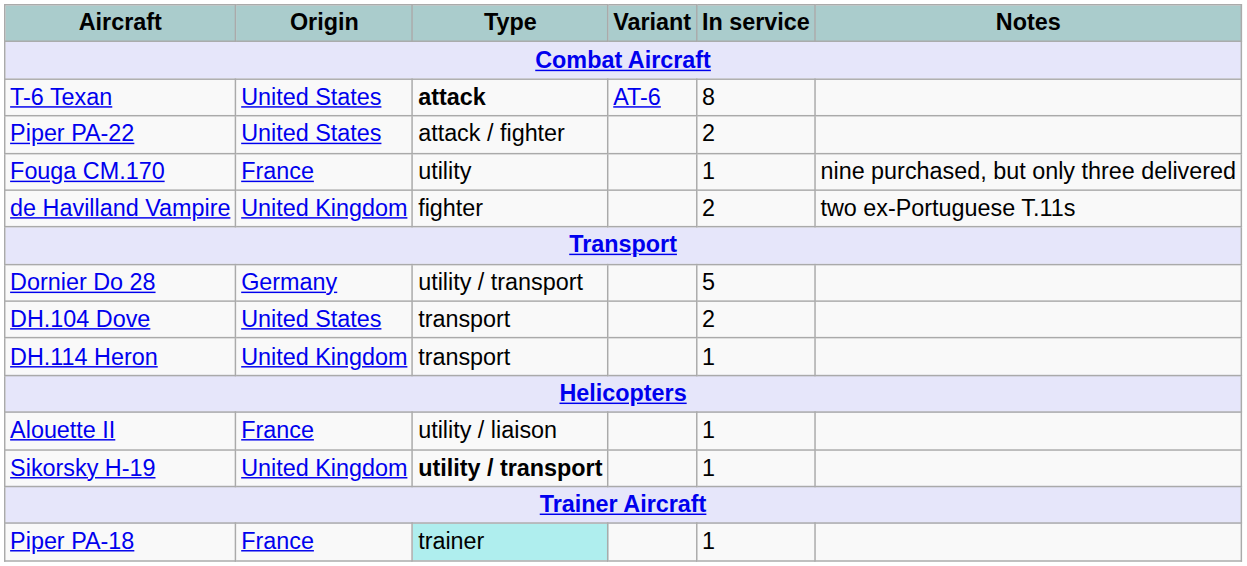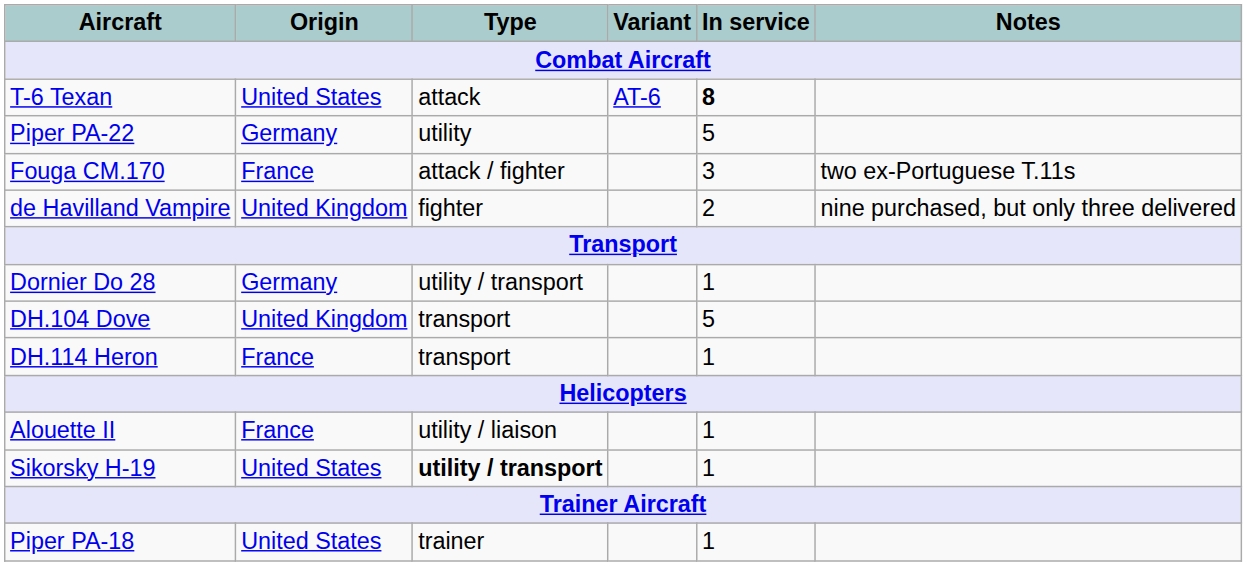(452, 97) bold -> (449, 97) normal
(708, 97) normal -> (708, 97) bold
(311, 134) United States -> (289, 134) Germany
(492, 134) attack / fighter -> (445, 134) utility
(708, 134) 2 -> (708, 134) 5
(445, 171) utility -> (492, 171) attack / fighter
(708, 171) 1 -> (708, 171) 3
(1028, 171) nine purchased, but only three delivered -> (948, 171) two ex-Portuguese T.11s
(948, 208) two ex-Portuguese T.11s -> (1028, 208) nine purchased, but only three delivered
(708, 282) 5 -> (708, 282) 1
(311, 319) United States -> (324, 319) United Kingdom
(708, 319) 2 -> (708, 319) 5
(324, 356) United Kingdom -> (278, 356) France
(324, 467) United Kingdom -> (311, 467) United States
(278, 541) France -> (311, 541) United States
(451, 541) paleturquoise background -> (451, 541) no background
